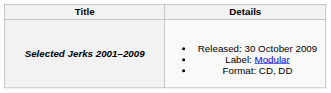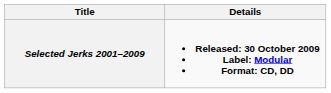(245, 59) normal -> (245, 59) bold
